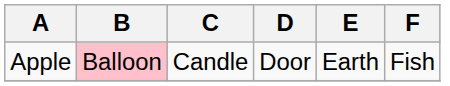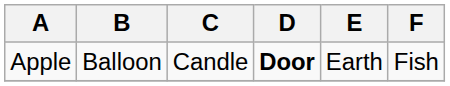(122, 61) pink background -> (122, 61) no background
(285, 61) normal -> (287, 61) bold
